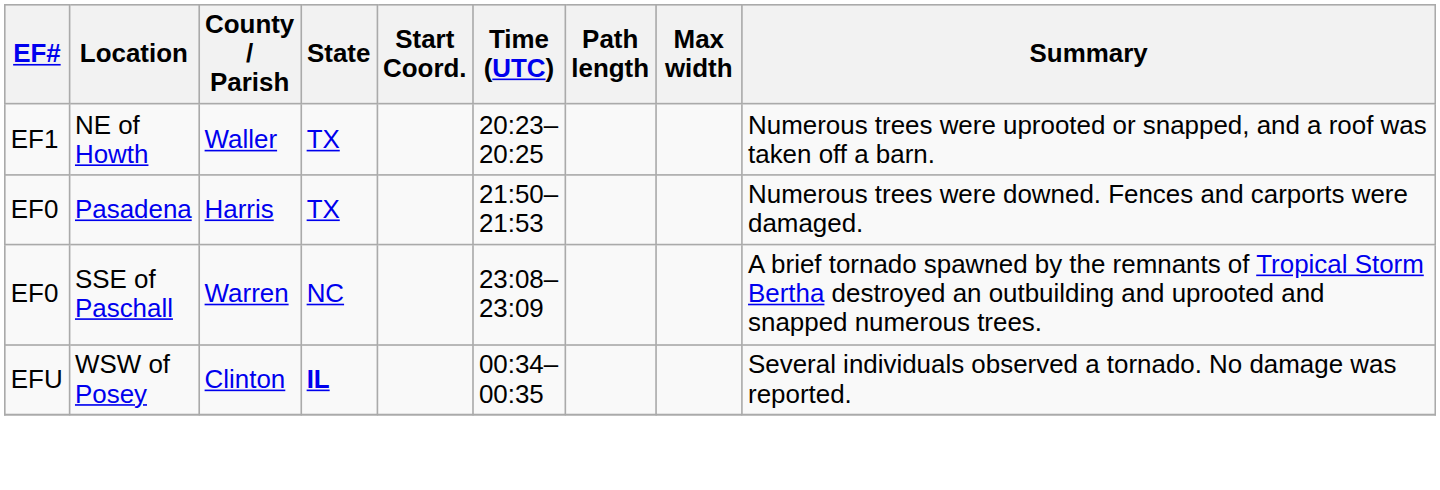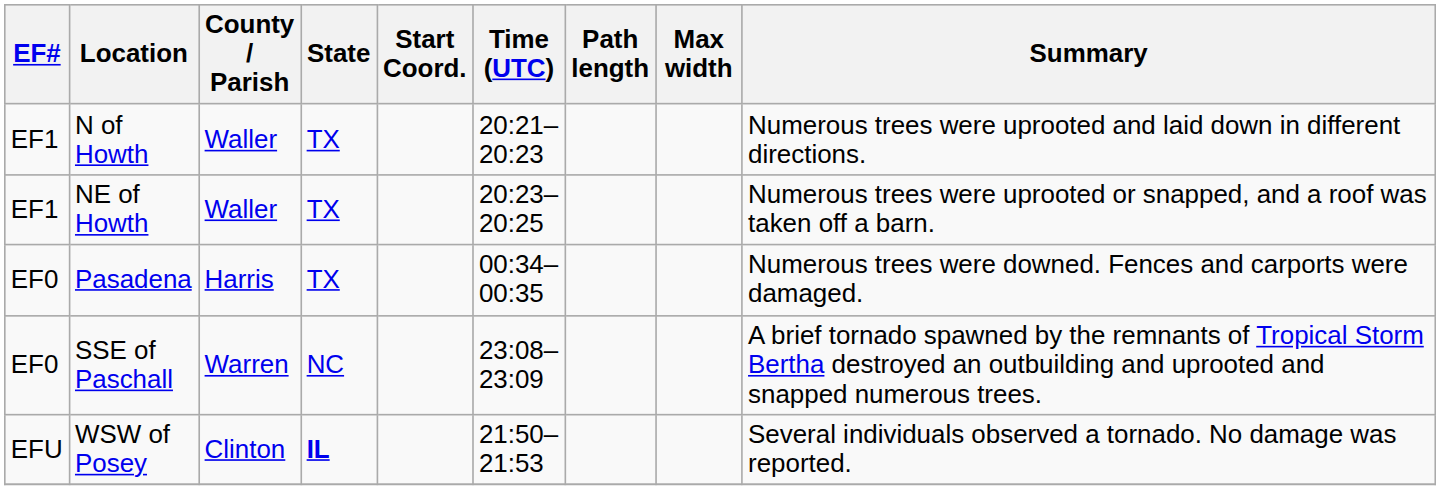+ row: (112, 139)
(519, 209) 21:50–21:53 -> (519, 279) 00:34–00:35
(519, 379) 00:34–00:35 -> (519, 449) 21:50–21:53
